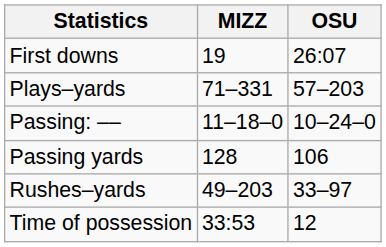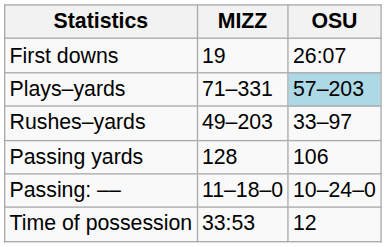(329, 89) no background -> (329, 89) lightblue background
rows swapped: (78, 190) <-> (65, 122)
